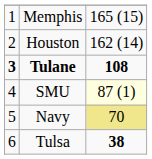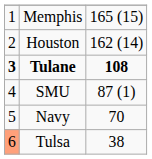(116, 92) lightyellow background -> (116, 92) no background
(116, 117) khaki background -> (116, 117) no background
(12, 141) no background -> (12, 141) lightsalmon background
(116, 141) bold -> (116, 141) normal
